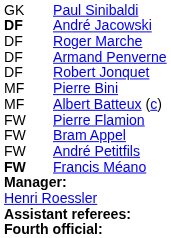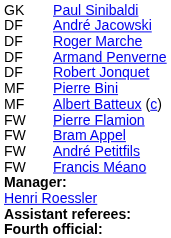(13, 26) bold -> (13, 26) normal
(15, 167) bold -> (15, 167) normal
